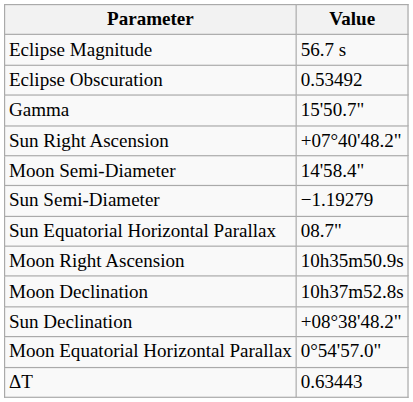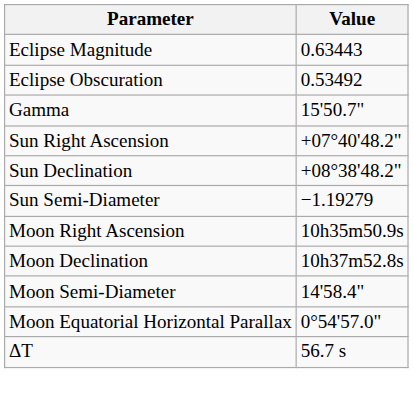(323, 49) 56.7 s -> (332, 49) 0.63443
rows swapped: (71, 321) <-> (92, 170)
- row: (142, 230)
(332, 381) 0.63443 -> (323, 351) 56.7 s
